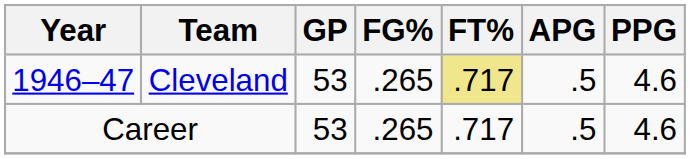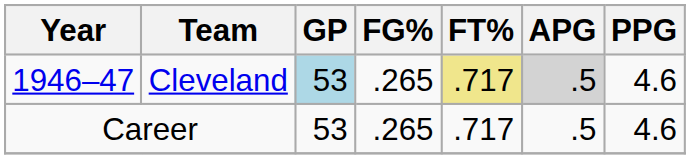(330, 80) no background -> (330, 80) lightblue background
(583, 80) no background -> (583, 80) lightgrey background
